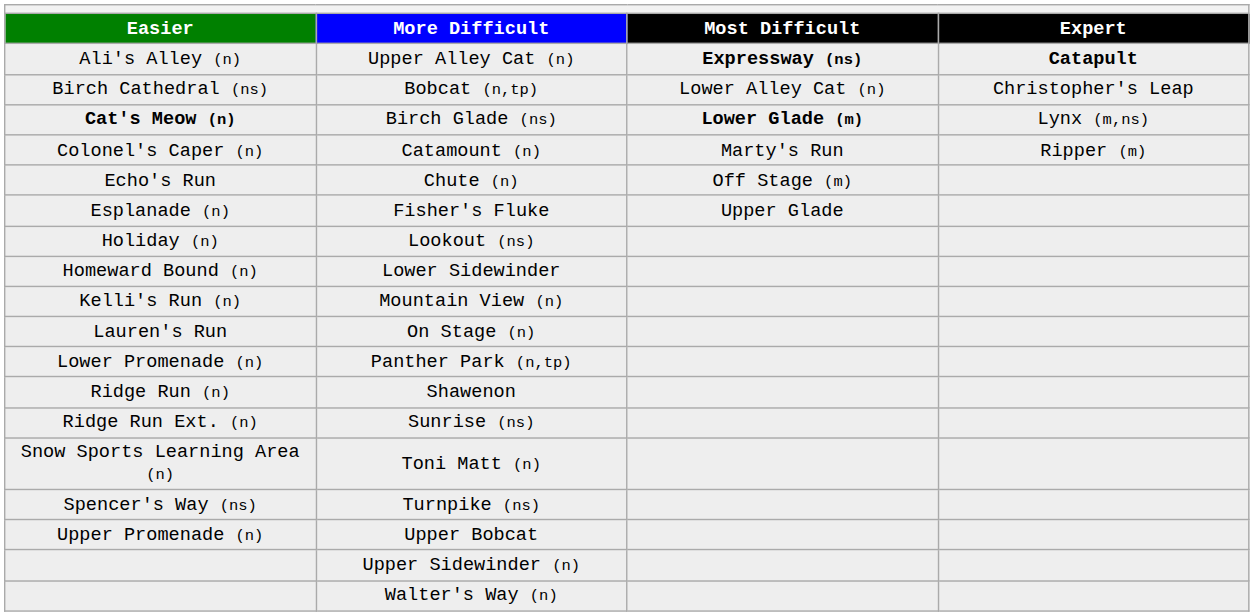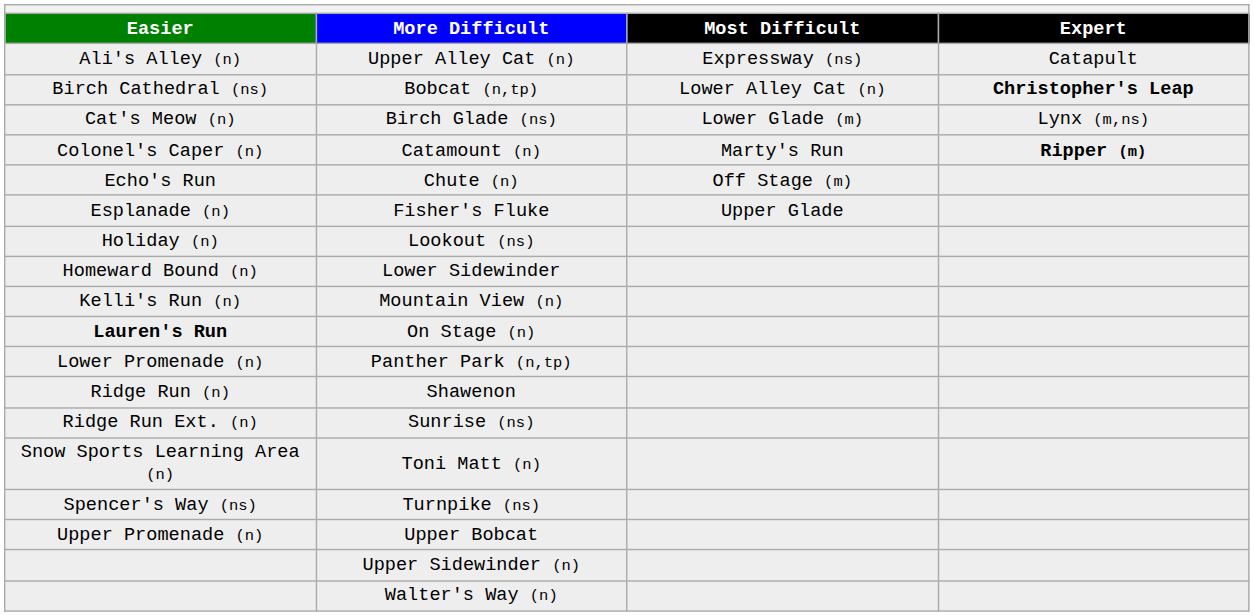(782, 59) bold -> (782, 59) normal
(1093, 59) bold -> (1093, 59) normal
(1093, 89) normal -> (1093, 89) bold
(160, 120) bold -> (160, 120) normal
(782, 120) bold -> (782, 120) normal
(1093, 150) normal -> (1093, 150) bold
(160, 332) normal -> (160, 332) bold
